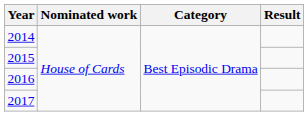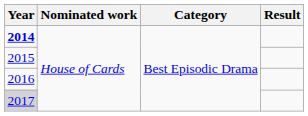(21, 36) normal -> (21, 36) bold
(21, 100) no background -> (21, 100) lightgrey background
